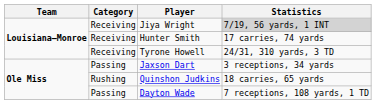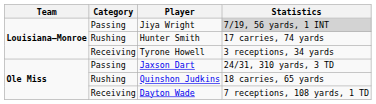(113, 25) Receiving -> (108, 25) Passing
(113, 39) Receiving -> (108, 39) Rushing
(279, 52) 24/31, 310 yards, 3 TD -> (279, 52) 3 receptions, 34 yards
(279, 66) 3 receptions, 34 yards -> (279, 66) 24/31, 310 yards, 3 TD
(108, 93) Passing -> (113, 93) Receiving
